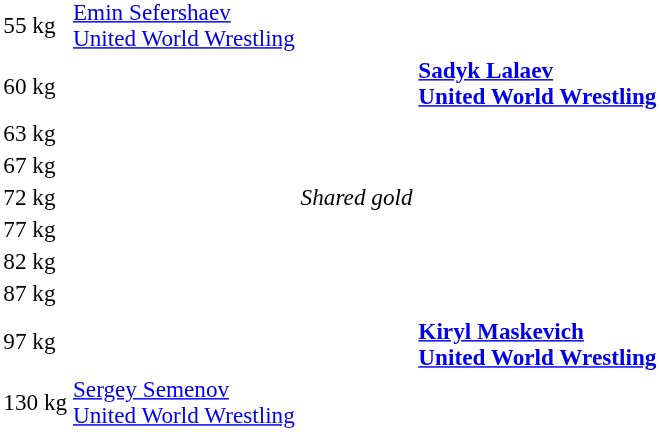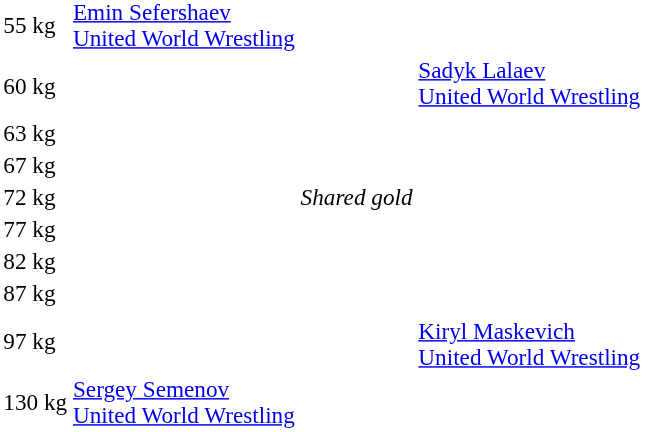(537, 83) bold -> (529, 83) normal
(537, 344) bold -> (529, 344) normal
